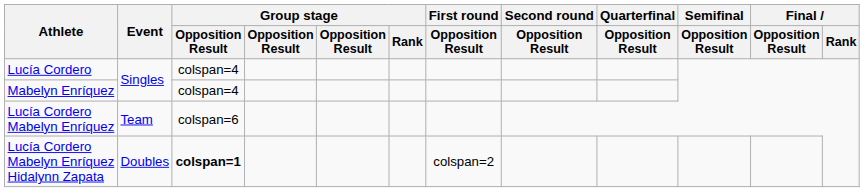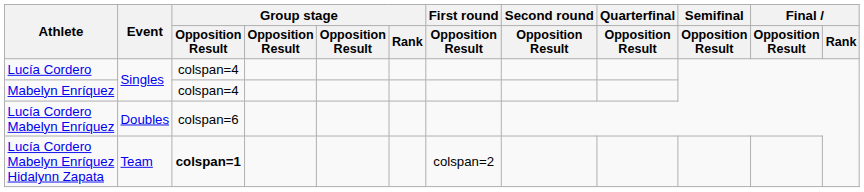(137, 119) Team -> (145, 119) Doubles
(145, 162) Doubles -> (137, 162) Team
